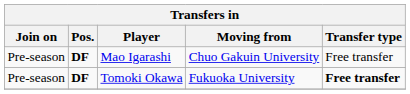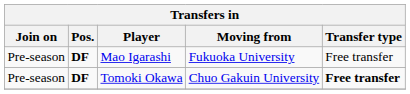(254, 57) Chuo Gakuin University -> (242, 57) Fukuoka University
(242, 78) Fukuoka University -> (254, 78) Chuo Gakuin University
